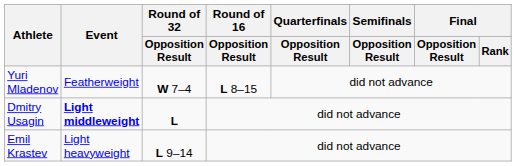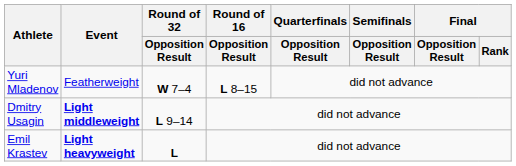(174, 121) L -> (174, 121) L 9–14
(97, 146) normal -> (99, 146) bold
(174, 152) L 9–14 -> (174, 152) L
